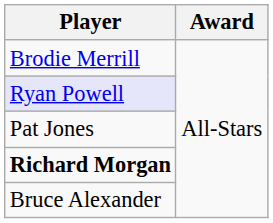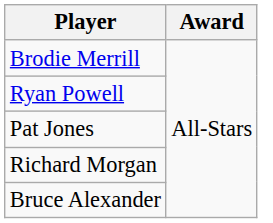(67, 93) lavender background -> (67, 93) no background
(90, 164) bold -> (83, 164) normal
